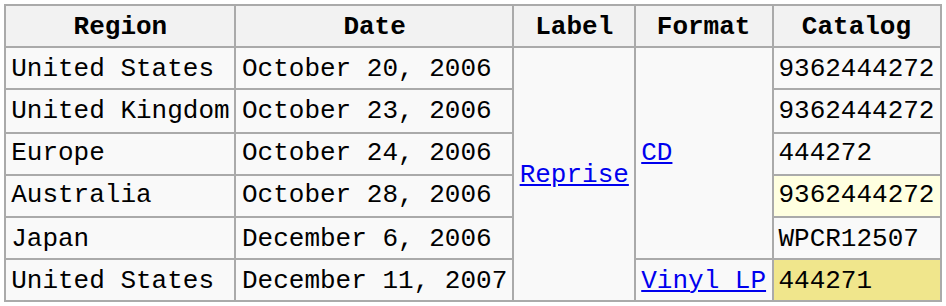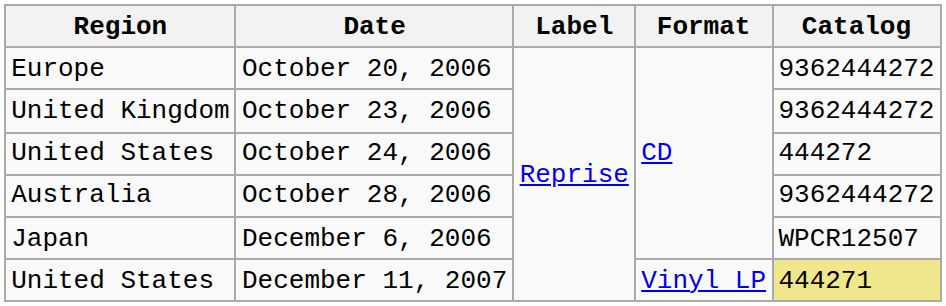(113, 69) United States -> (58, 69) Europe
(58, 153) Europe -> (113, 153) United States
(856, 196) lightyellow background -> (856, 196) no background
